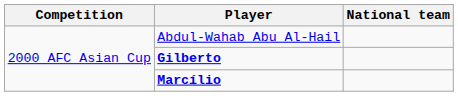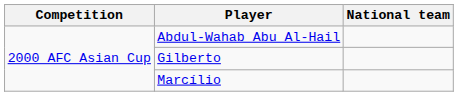(189, 59) bold -> (189, 59) normal
(189, 80) bold -> (189, 80) normal
